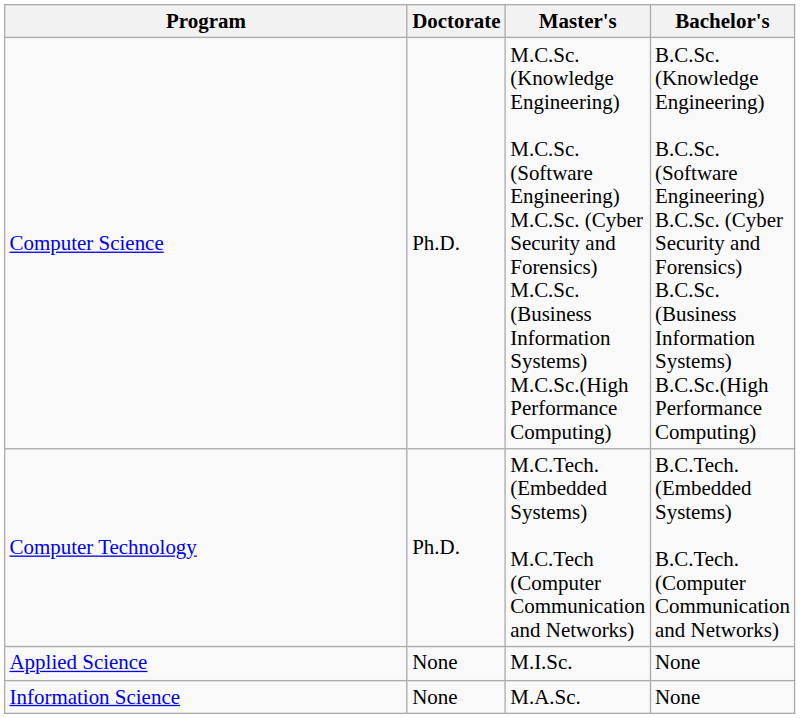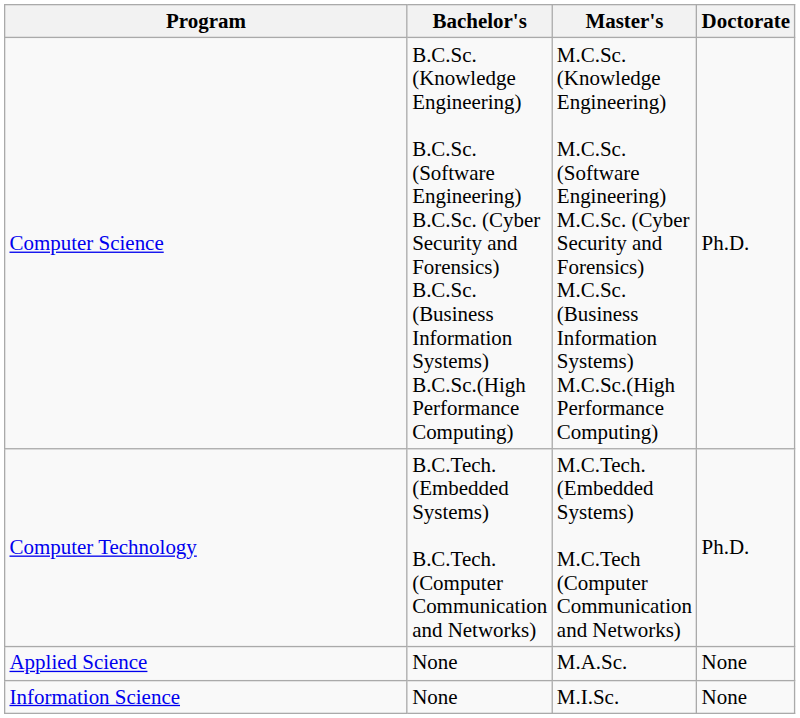columns swapped: (723, 21) <-> (456, 21)
(541, 663) M.I.Sc. -> (592, 663) M.A.Sc.
(545, 696) M.A.Sc. -> (588, 696) M.I.Sc.
